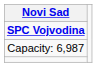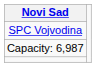(46, 30) bold -> (45, 30) normal
